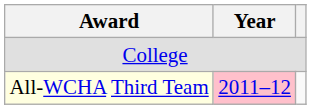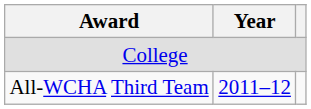(109, 87) lightyellow background -> (109, 87) no background
(255, 87) pink background -> (255, 87) no background
